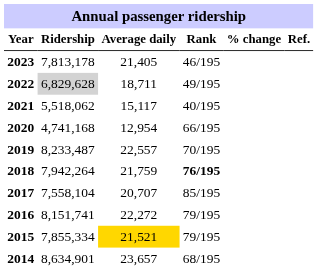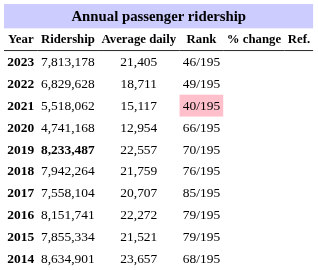(68, 83) lightgrey background -> (68, 83) no background
(201, 105) no background -> (201, 105) pink background
(68, 149) normal -> (68, 149) bold
(201, 171) bold -> (201, 171) normal
(139, 236) gold background -> (139, 236) no background
